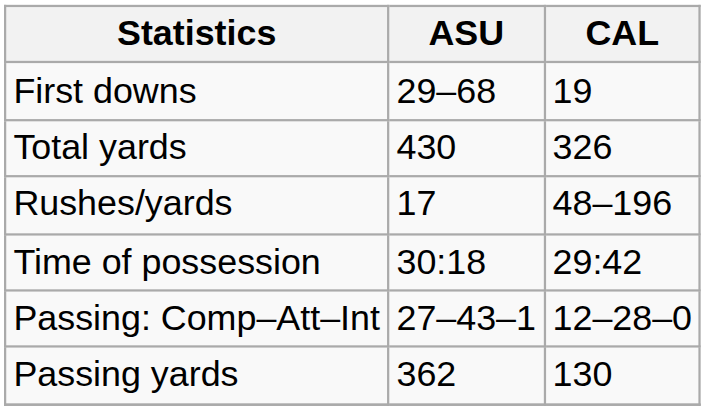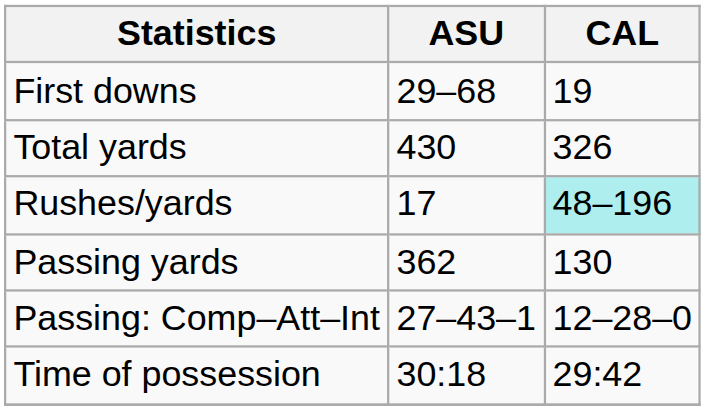(612, 204) no background -> (612, 204) paleturquoise background
rows swapped: (126, 374) <-> (167, 261)
